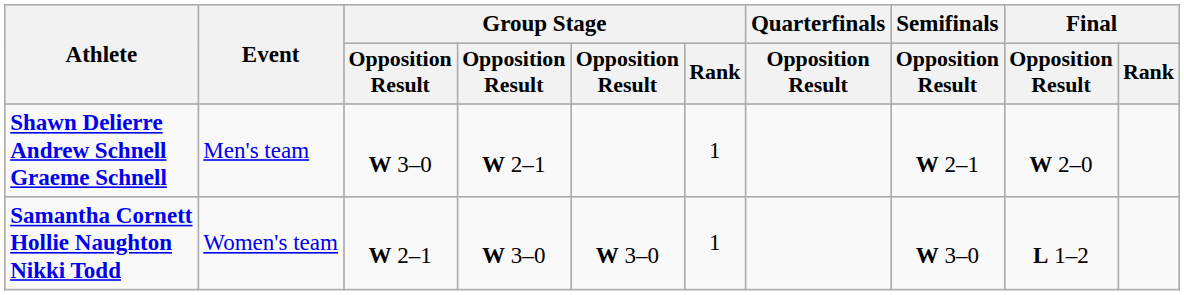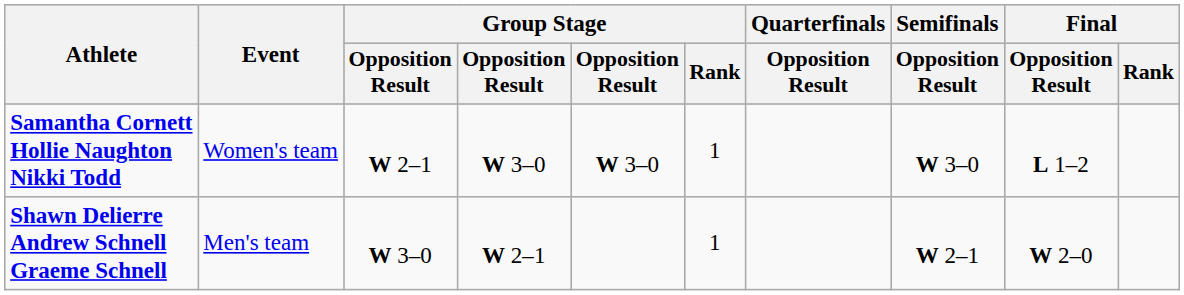rows swapped: (89, 150) <-> (101, 243)
